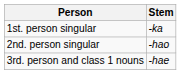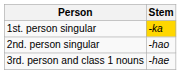(156, 28) no background -> (156, 28) gold background
